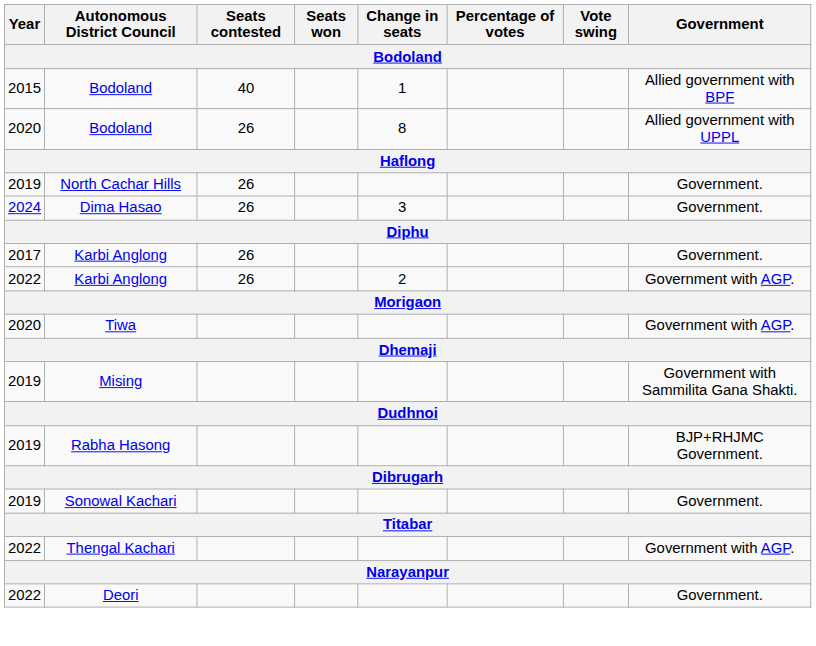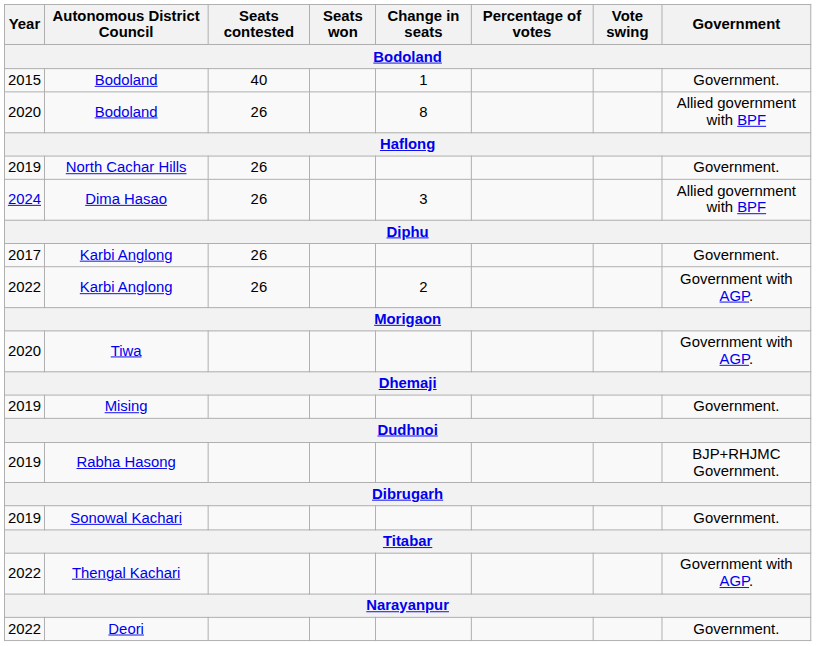(720, 88) Allied government with BPF -> (736, 80) Government.
(720, 128) Allied government with UPPL -> (736, 112) Allied government with BPF
(720, 208) Government. -> (736, 199) Allied government with BPF
(720, 381) Government with Sammilita Gana Shakti. -> (736, 406) Government.
